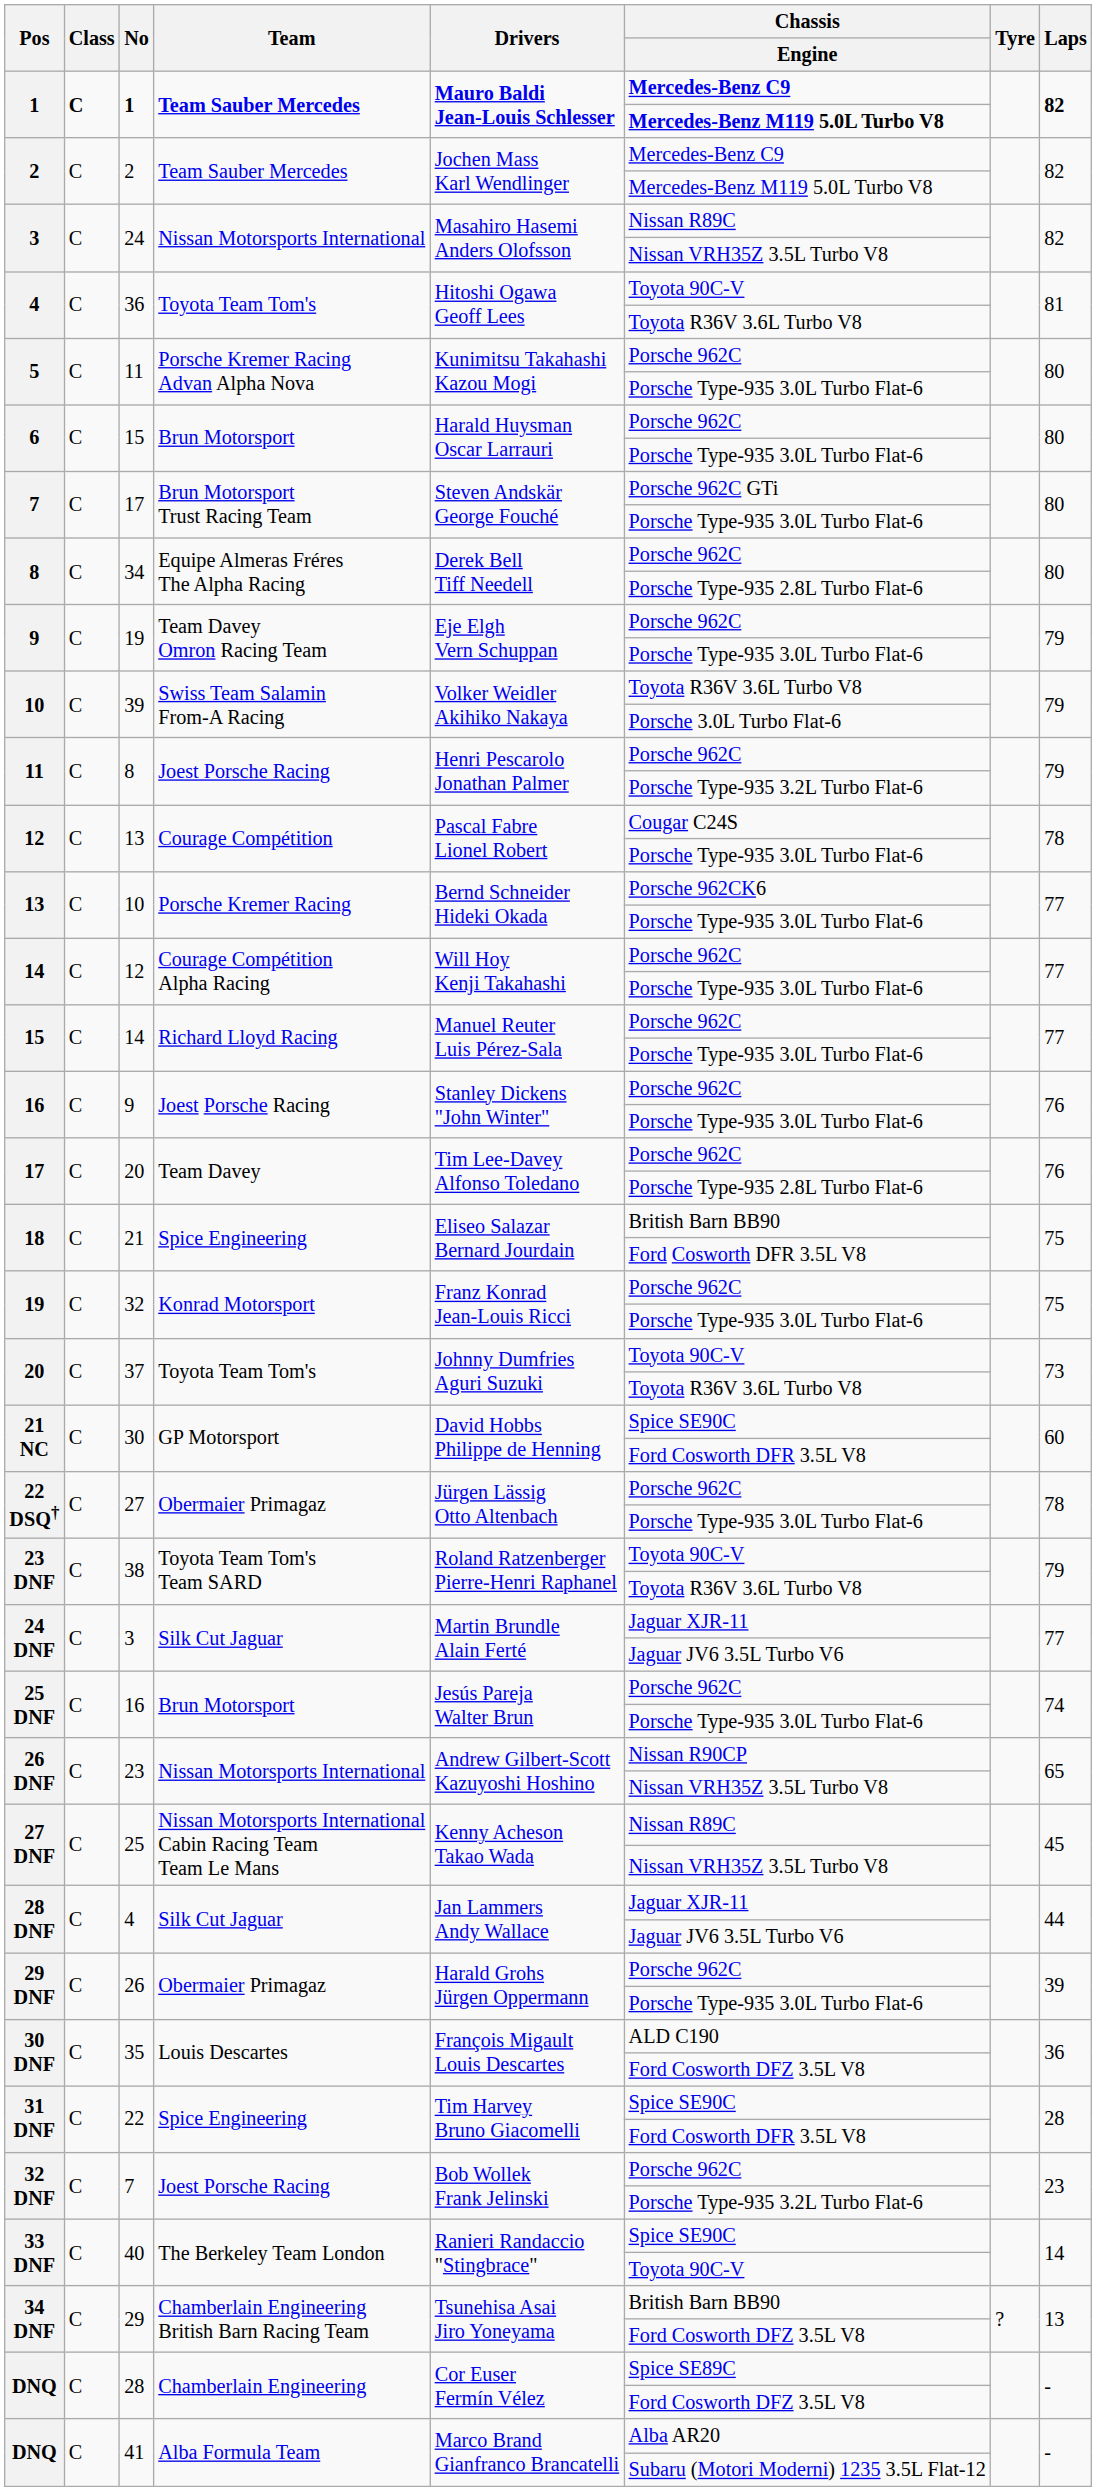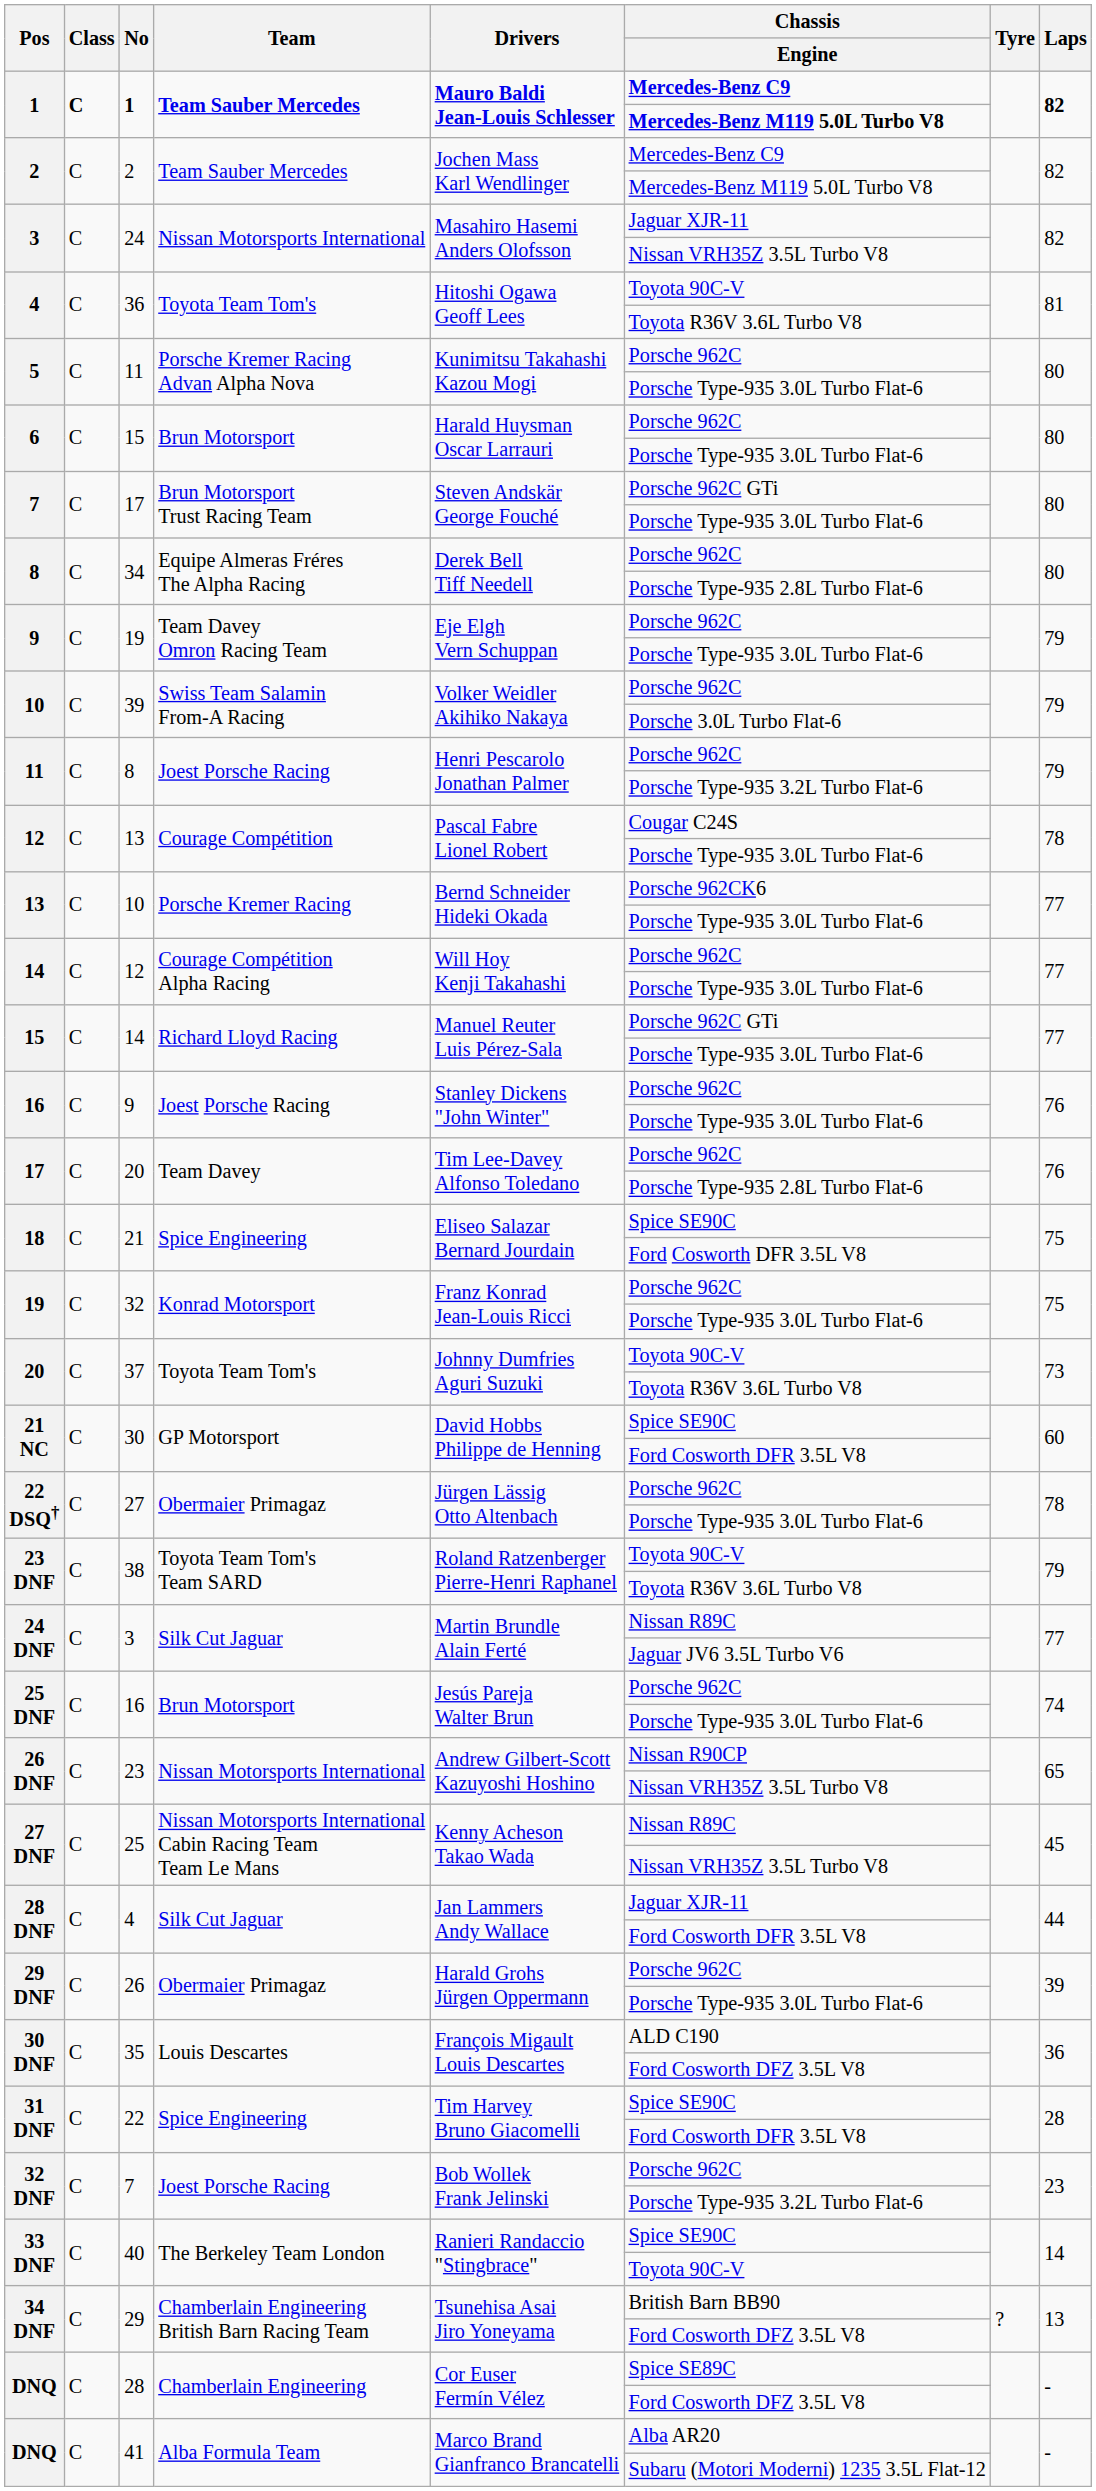(682, 221) Nissan R89C -> (689, 221) Jaguar XJR-11
(745, 688) Toyota R36V 3.6L Turbo V8 -> (685, 688) Porsche 962C
(685, 1021) Porsche 962C -> (703, 1021) Porsche 962C GTi
(704, 1221) British Barn BB90 -> (682, 1221) Spice SE90C
(689, 1621) Jaguar XJR-11 -> (682, 1621) Nissan R89C
(736, 1935) Jaguar JV6 3.5L Turbo V6 -> (747, 1935) Ford Cosworth DFR 3.5L V8
